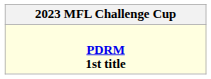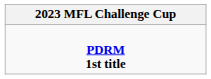(106, 56) lightyellow background -> (106, 56) no background
